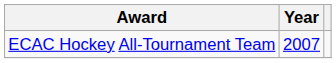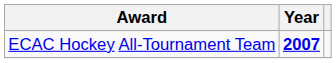(302, 44) normal -> (302, 44) bold
